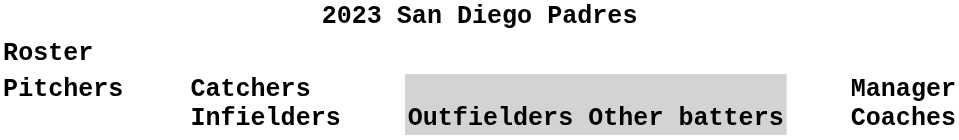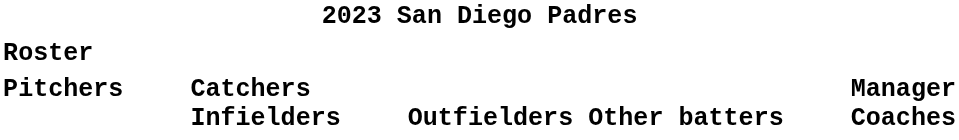(596, 119) lightgrey background -> (596, 119) no background
